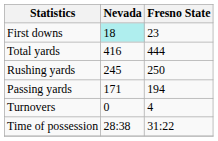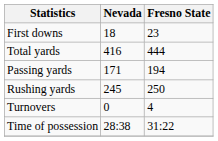(109, 32) paleturquoise background -> (109, 32) no background
rows swapped: (41, 70) <-> (39, 88)
